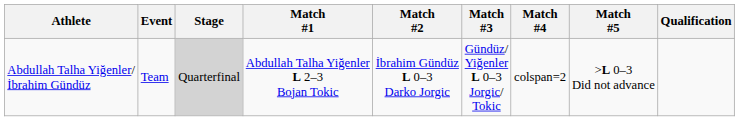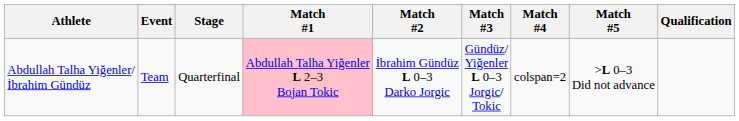(209, 77) lightgrey background -> (209, 77) no background
(308, 77) no background -> (308, 77) pink background
